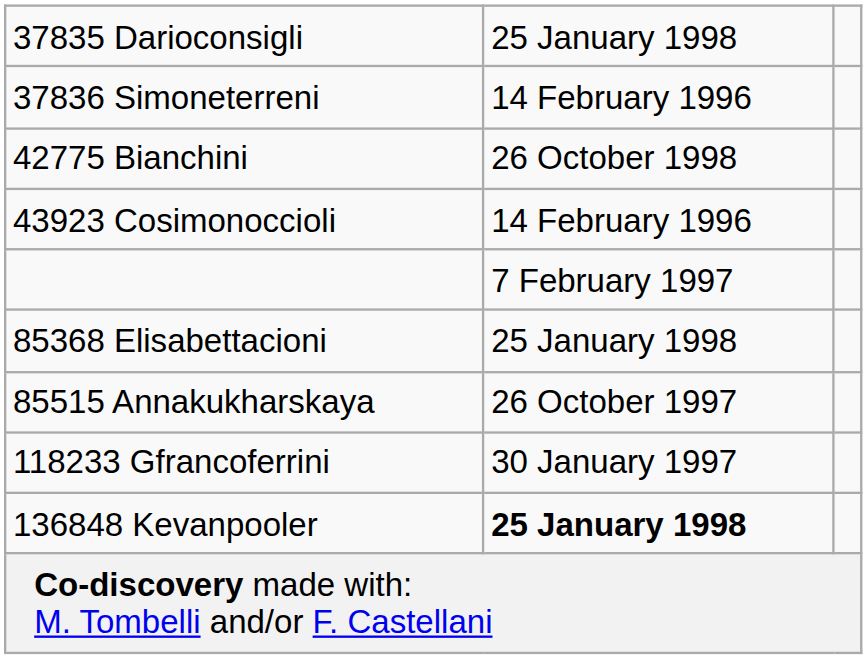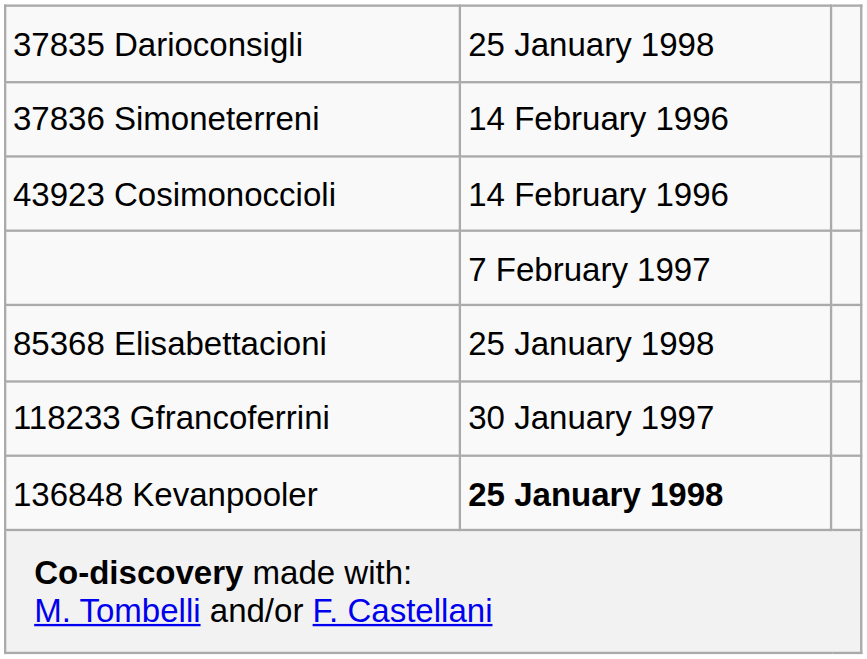- row: (130, 158)
- row: (194, 402)
